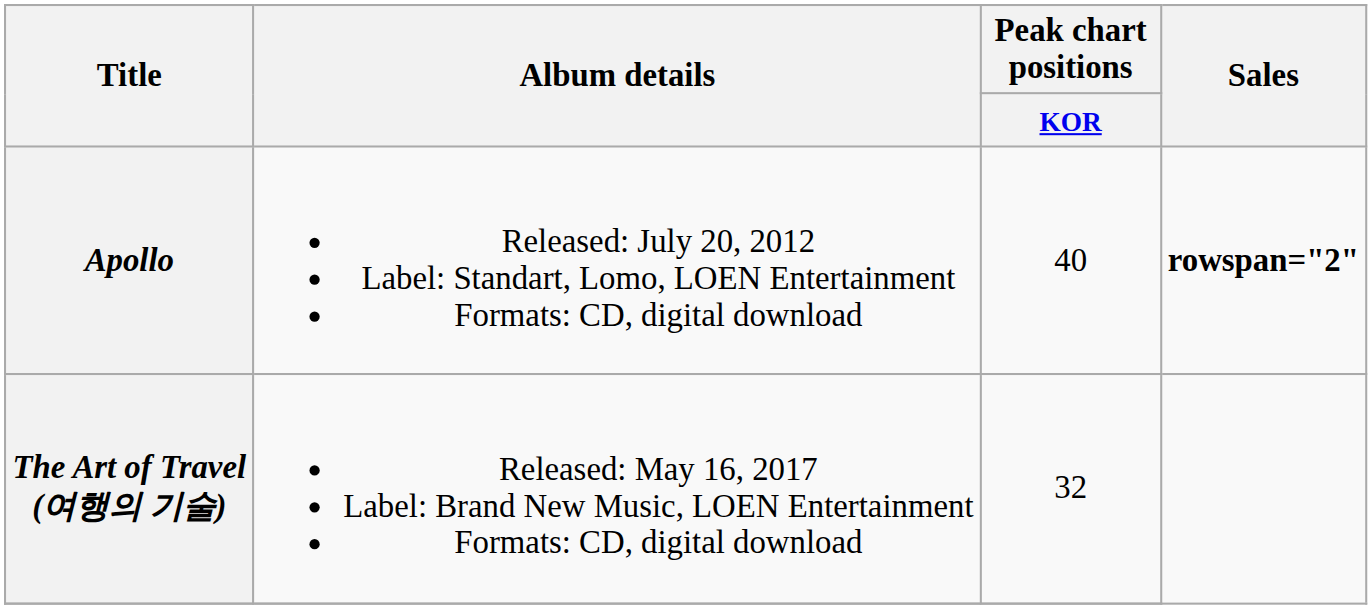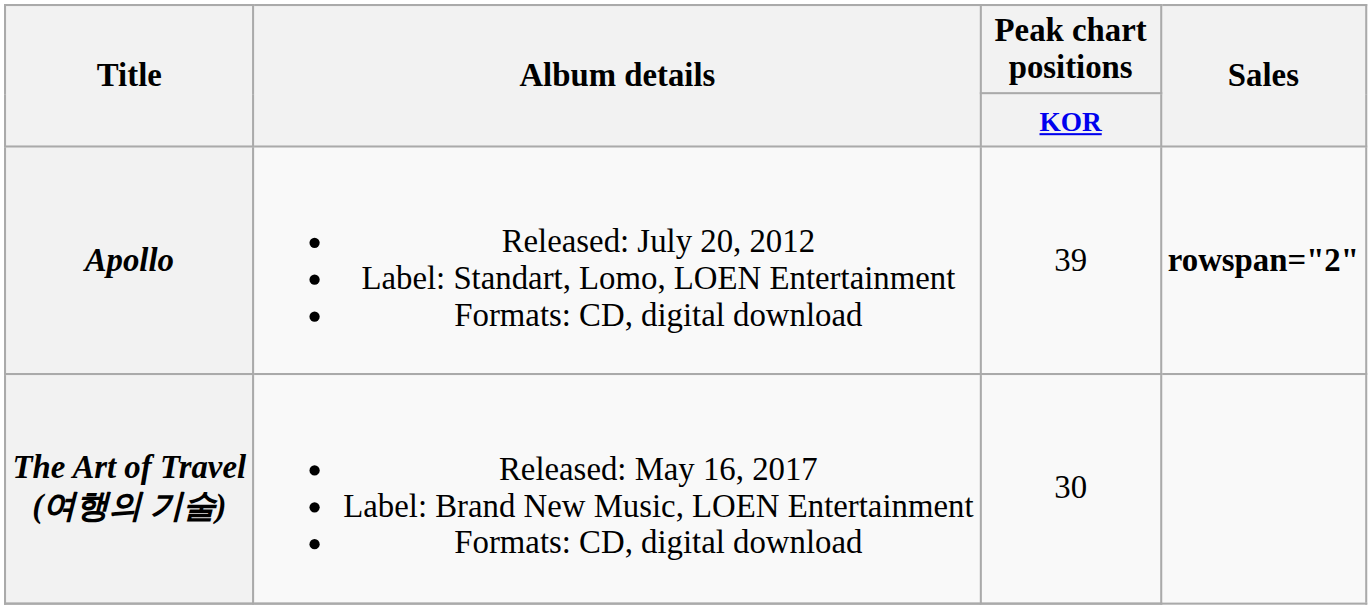(1071, 259) 40 -> (1071, 259) 39
(1071, 487) 32 -> (1071, 487) 30
